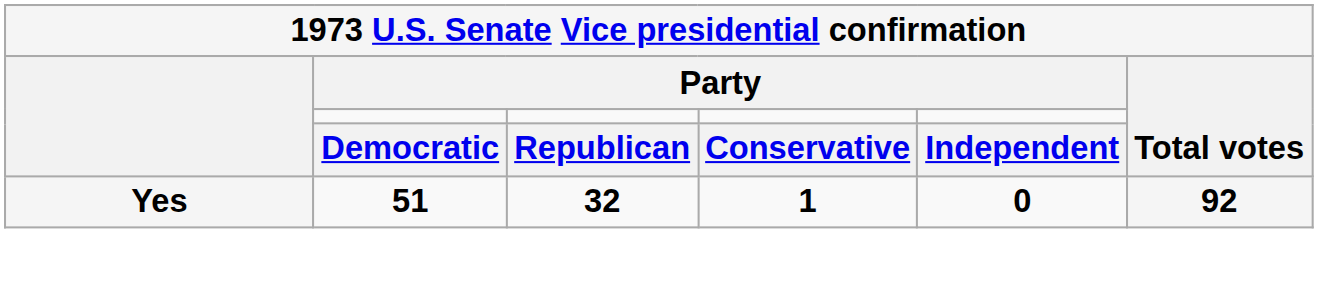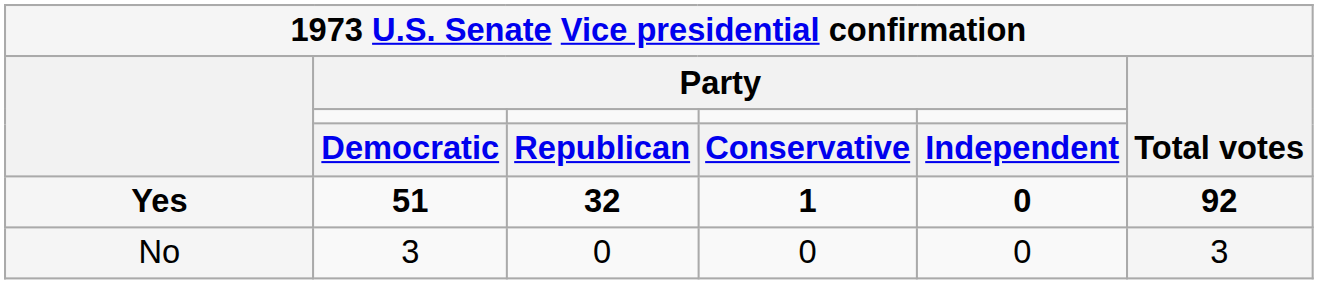+ row: (159, 252)
